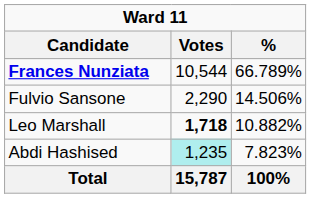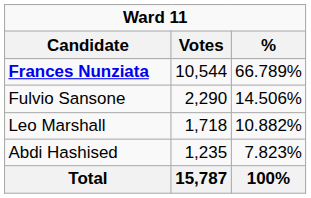(206, 125) bold -> (206, 125) normal
(206, 152) paleturquoise background -> (206, 152) no background
